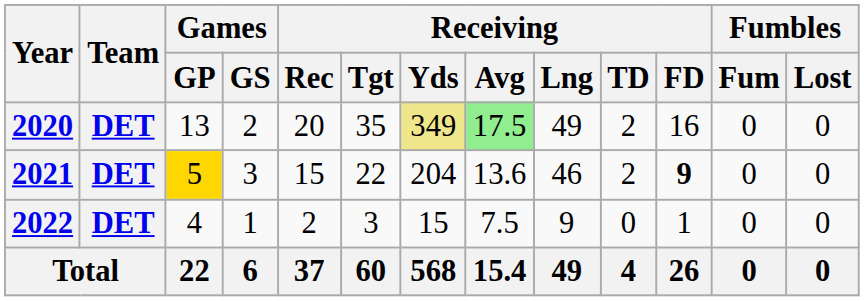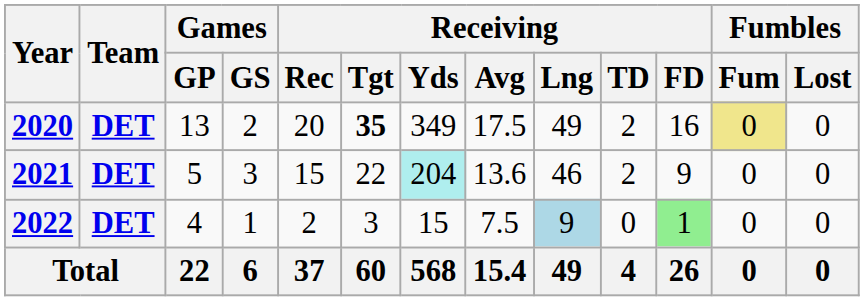(371, 125) normal -> (371, 125) bold
(433, 125) khaki background -> (433, 125) no background
(500, 125) lightgreen background -> (500, 125) no background
(749, 125) no background -> (749, 125) khaki background
(194, 174) gold background -> (194, 174) no background
(433, 174) no background -> (433, 174) paleturquoise background
(684, 174) bold -> (684, 174) normal
(567, 222) no background -> (567, 222) lightblue background
(684, 222) no background -> (684, 222) lightgreen background
